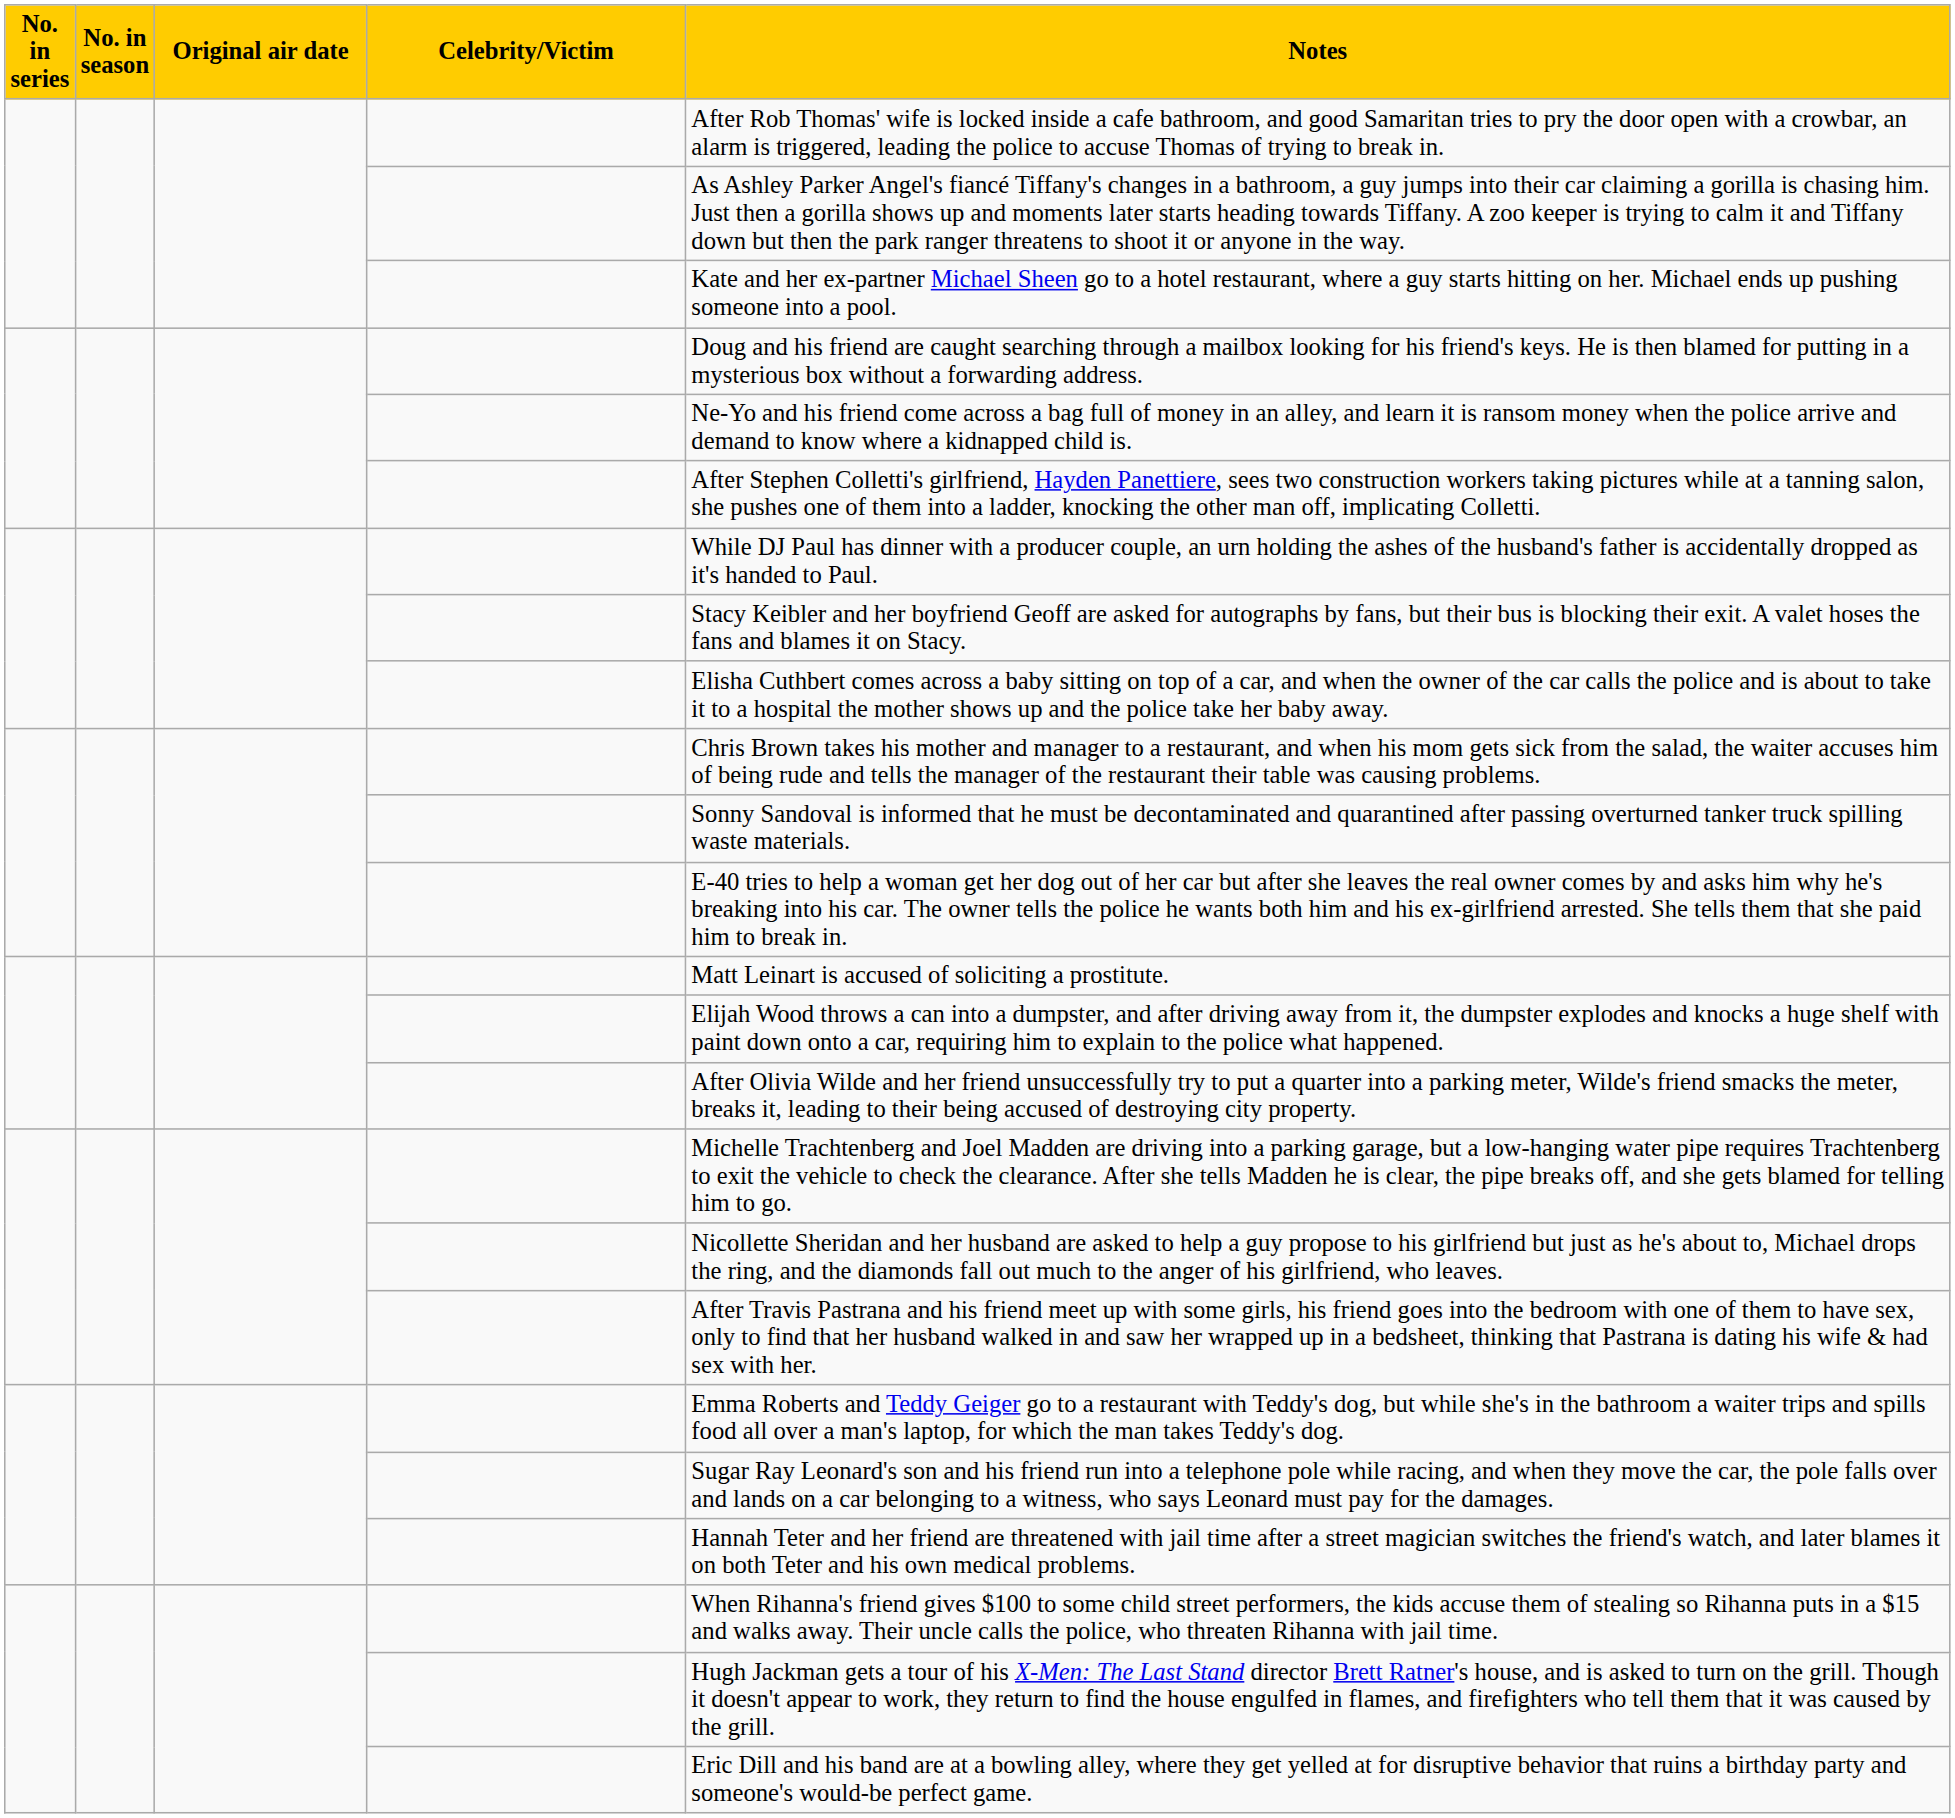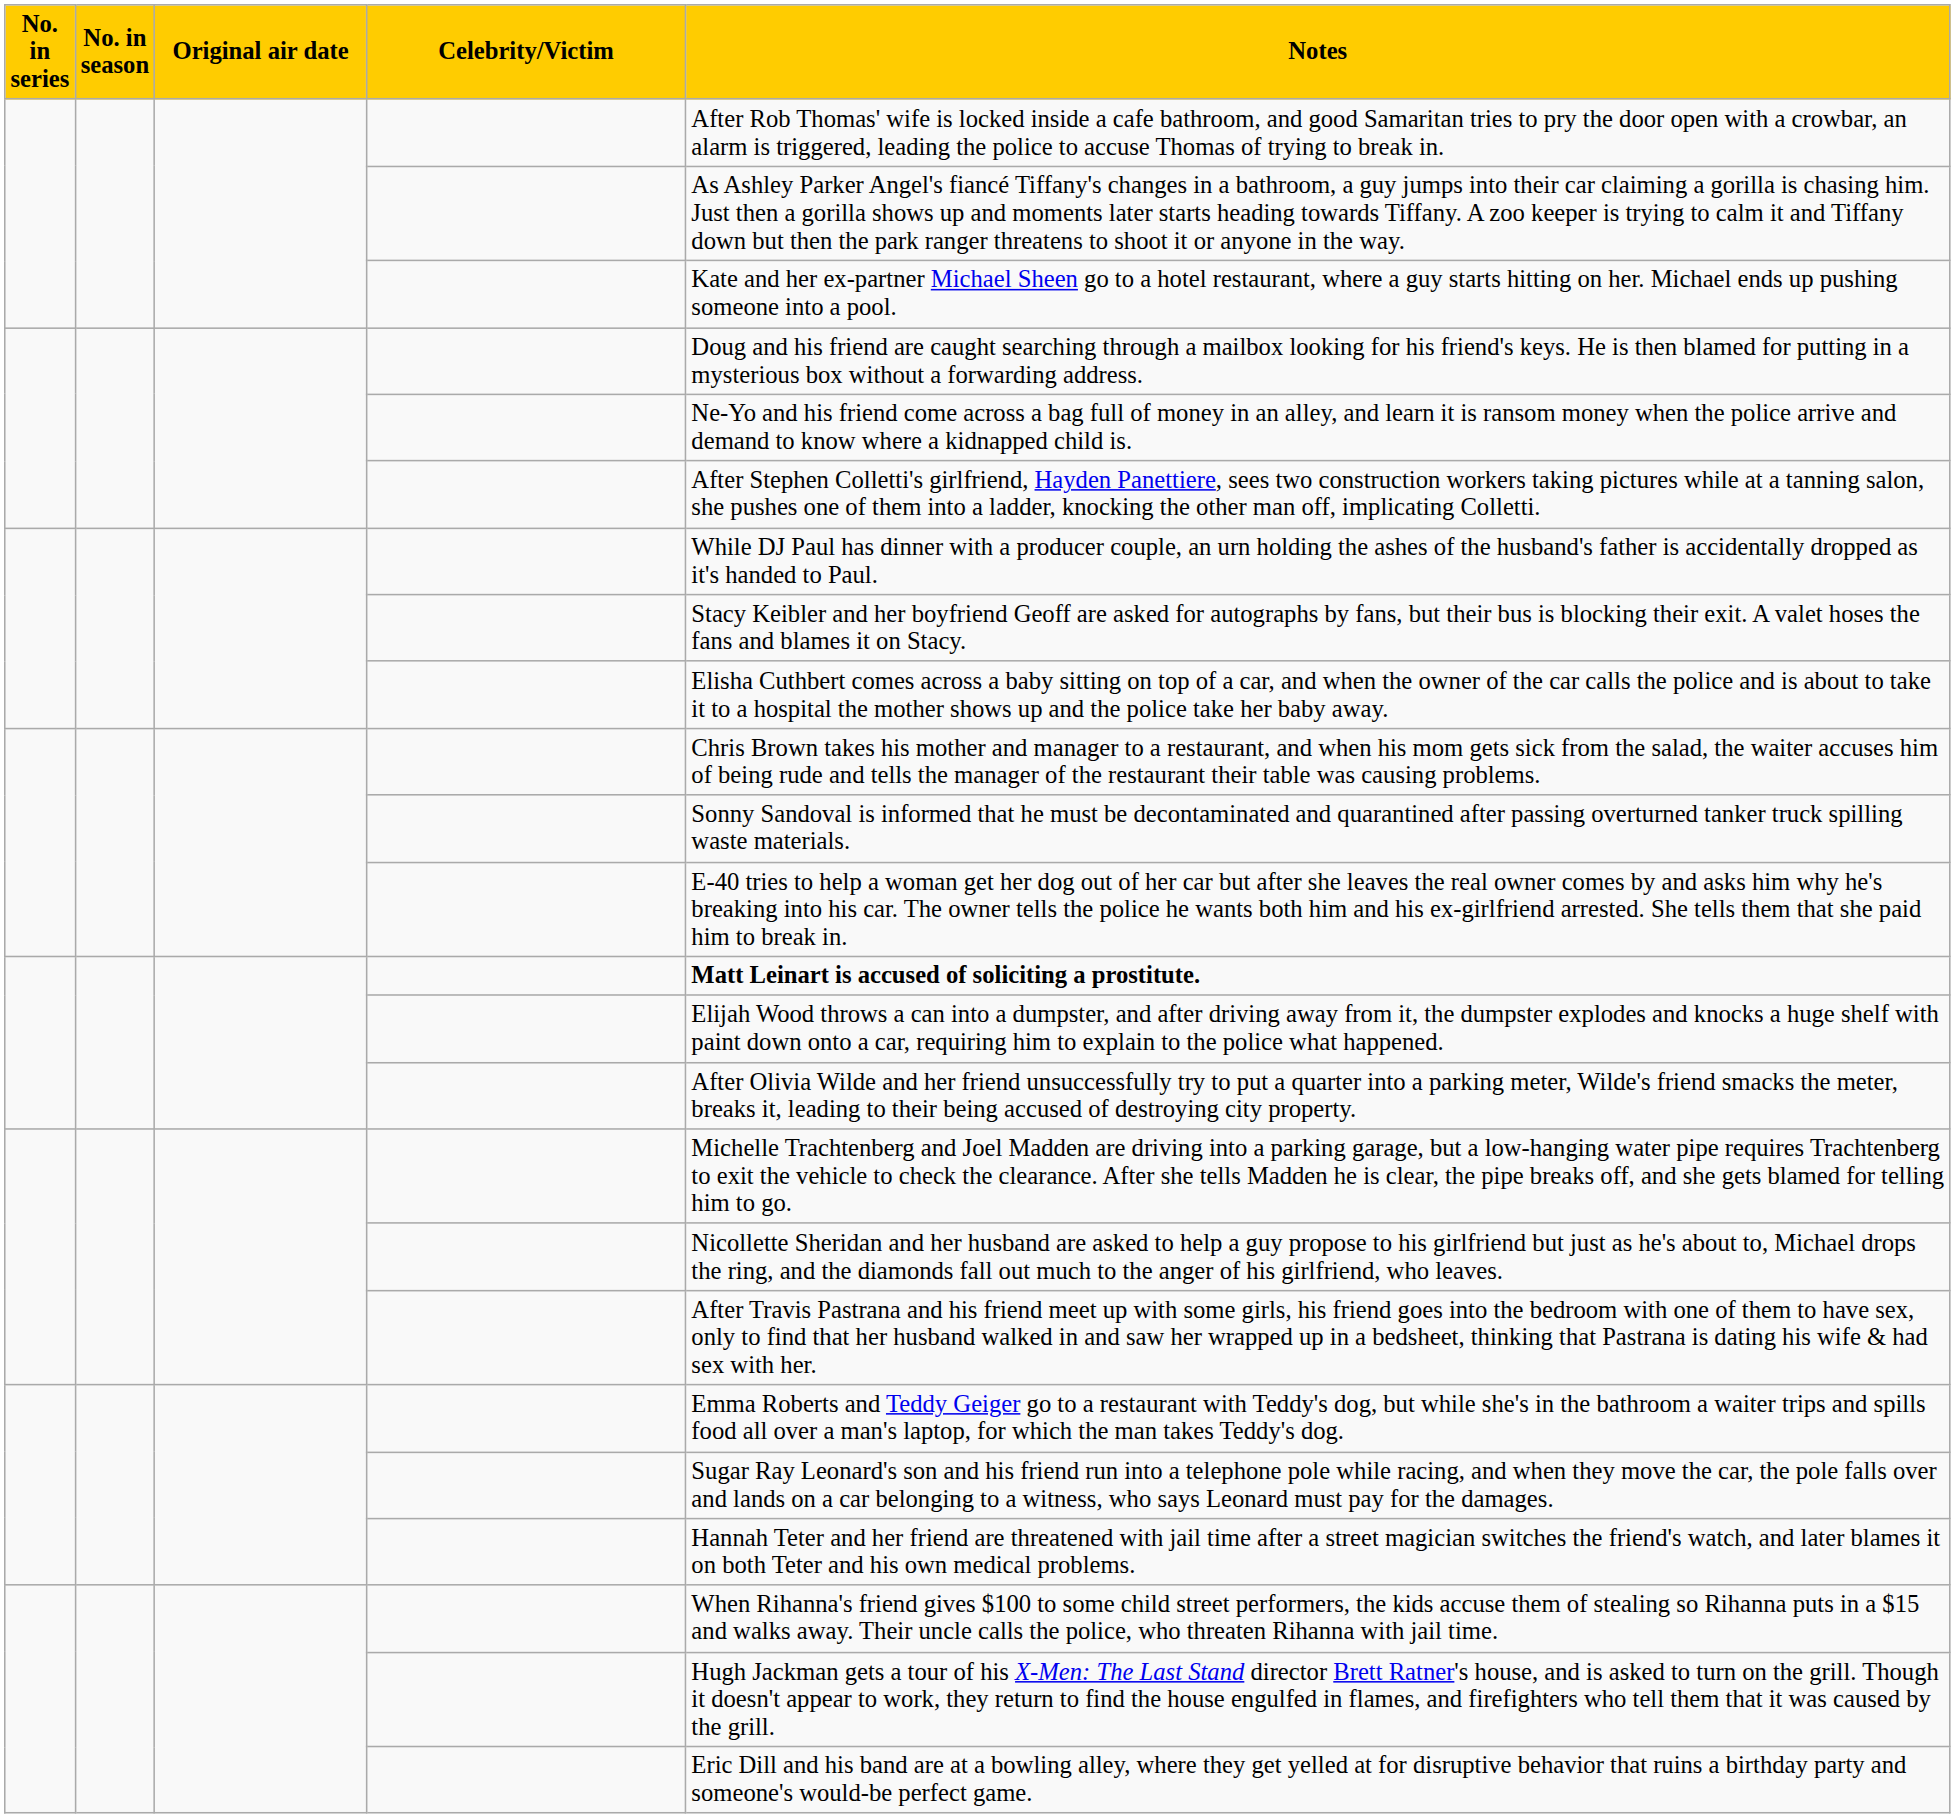(930, 975) normal -> (946, 975) bold
